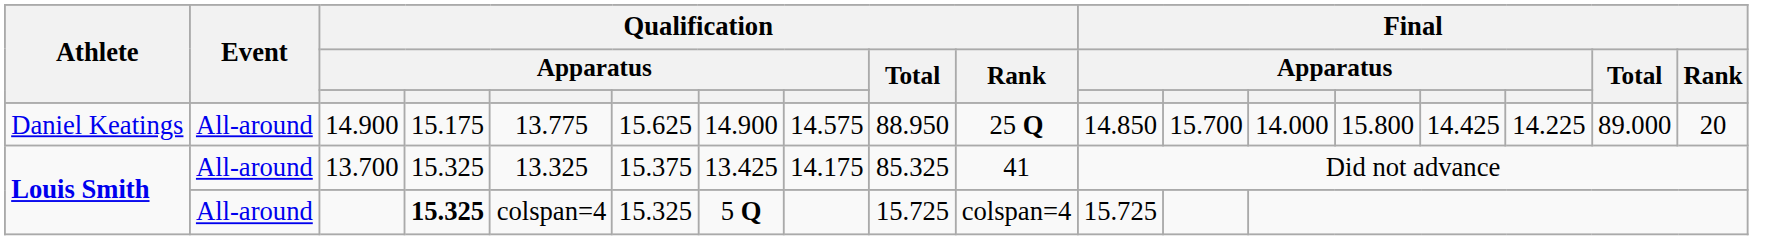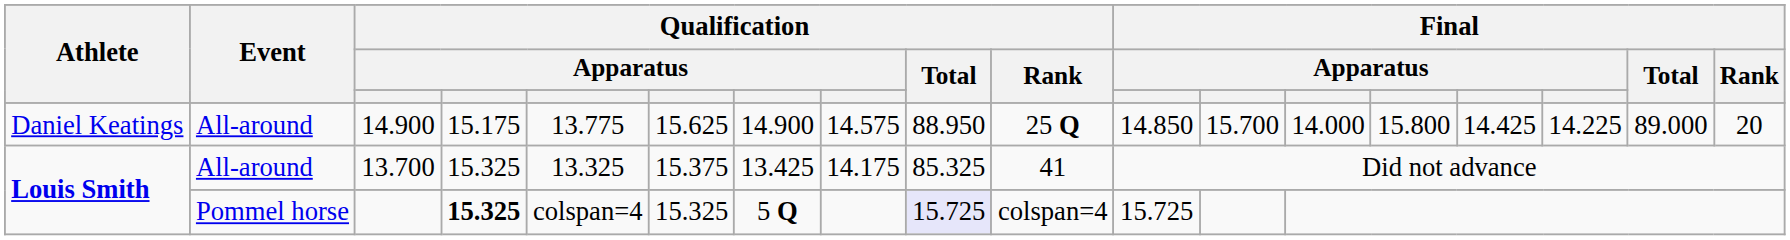(254, 212) All-around -> (272, 212) Pommel horse
(913, 212) no background -> (949, 212) lavender background
